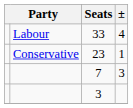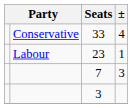(31, 34) Labour -> (46, 34) Conservative
(46, 53) Conservative -> (31, 53) Labour
